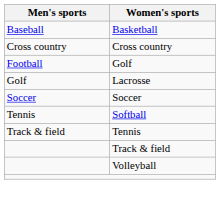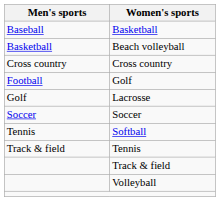+ row: (148, 47)
